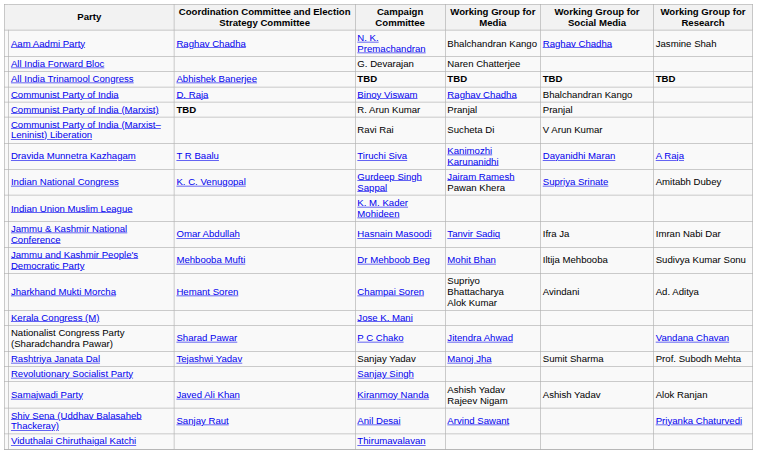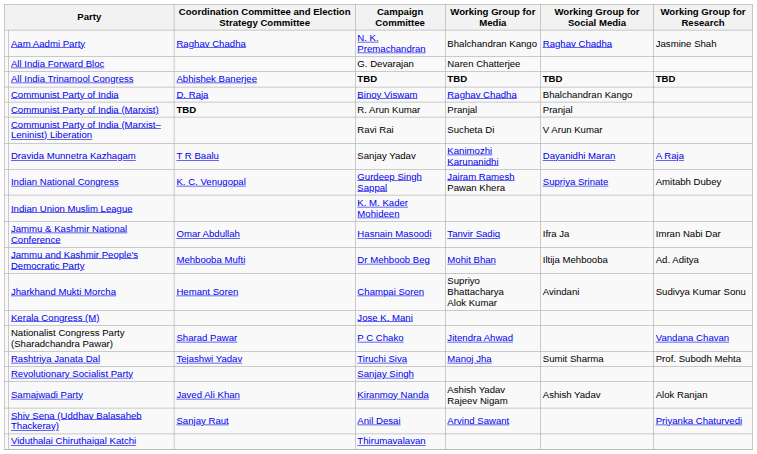(382, 156) Tiruchi Siva -> (387, 156) Sanjay Yadav
(701, 260) Sudivya Kumar Sonu -> (677, 260) Ad. Aditya
(677, 292) Ad. Aditya -> (701, 292) Sudivya Kumar Sonu
(387, 359) Sanjay Yadav -> (382, 359) Tiruchi Siva
